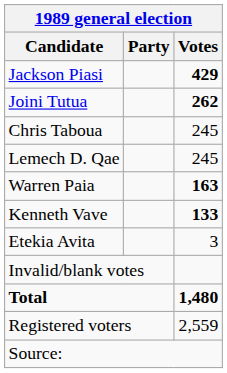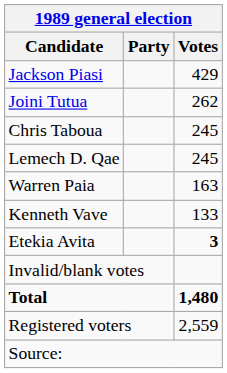(205, 74) bold -> (205, 74) normal
(205, 102) bold -> (205, 102) normal
(205, 185) bold -> (205, 185) normal
(205, 213) bold -> (205, 213) normal
(214, 241) normal -> (214, 241) bold
